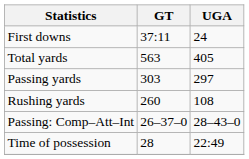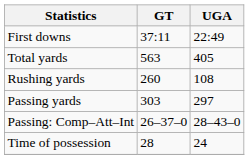(200, 36) 24 -> (209, 36) 22:49
rows swapped: (46, 100) <-> (44, 79)
(209, 143) 22:49 -> (200, 143) 24
